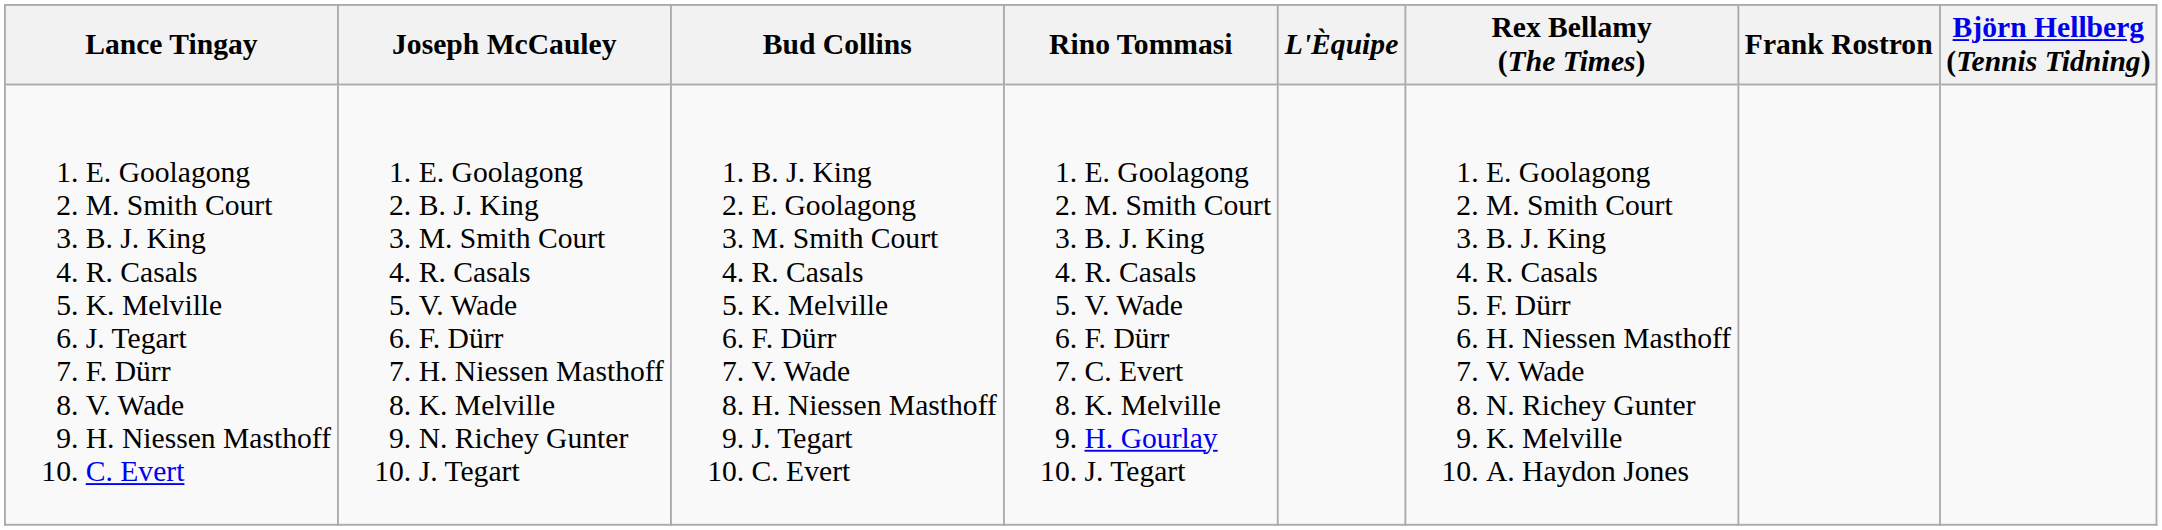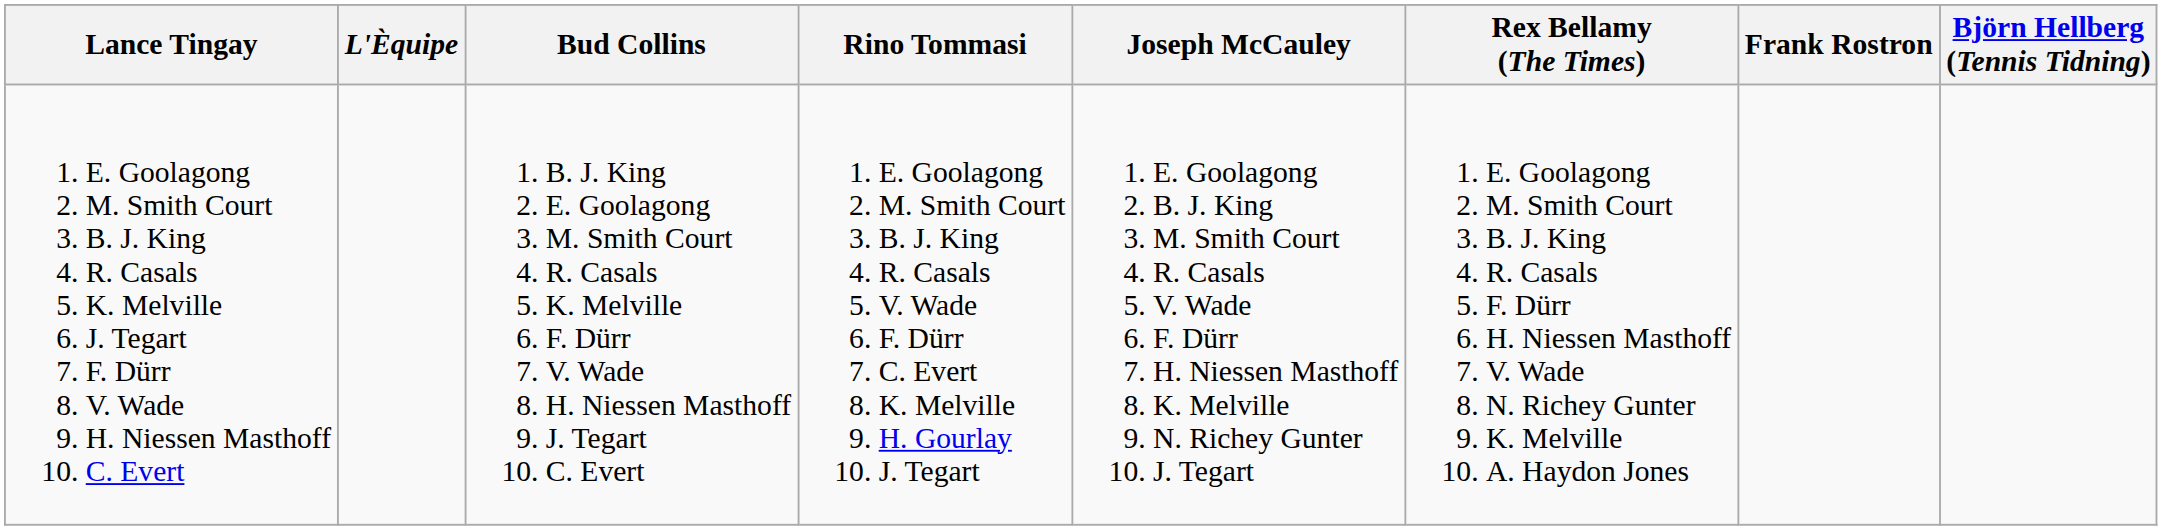columns swapped: (504, 44) <-> (1342, 44)
